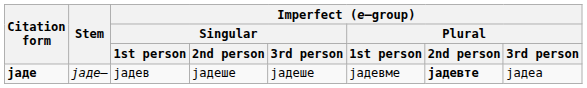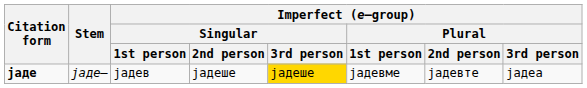(292, 73) no background -> (292, 73) gold background
(453, 73) bold -> (453, 73) normal
